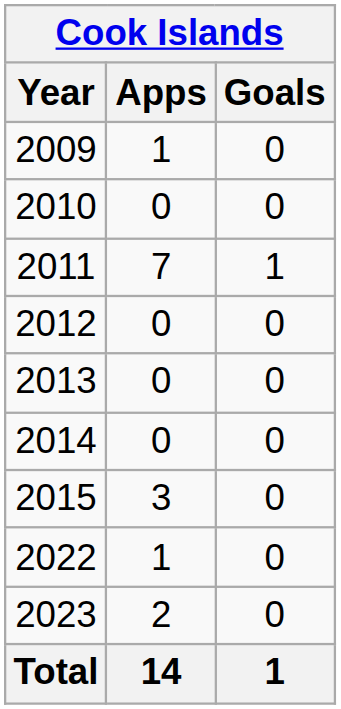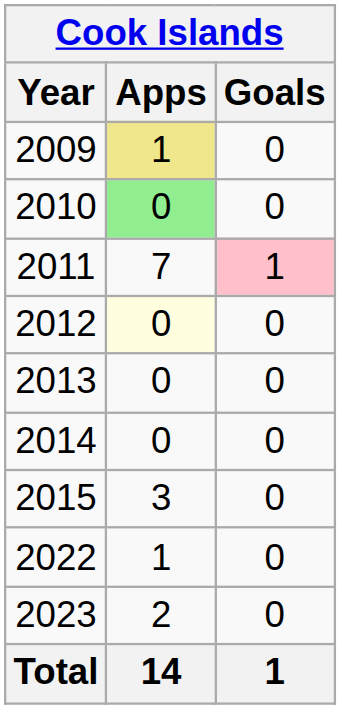(161, 149) no background -> (161, 149) khaki background
(161, 207) no background -> (161, 207) lightgreen background
(275, 265) no background -> (275, 265) pink background
(161, 324) no background -> (161, 324) lightyellow background
